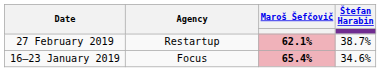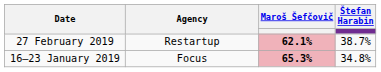(297, 59) 65.4% -> (297, 59) 65.3%
(356, 59) 34.6% -> (356, 59) 34.8%
